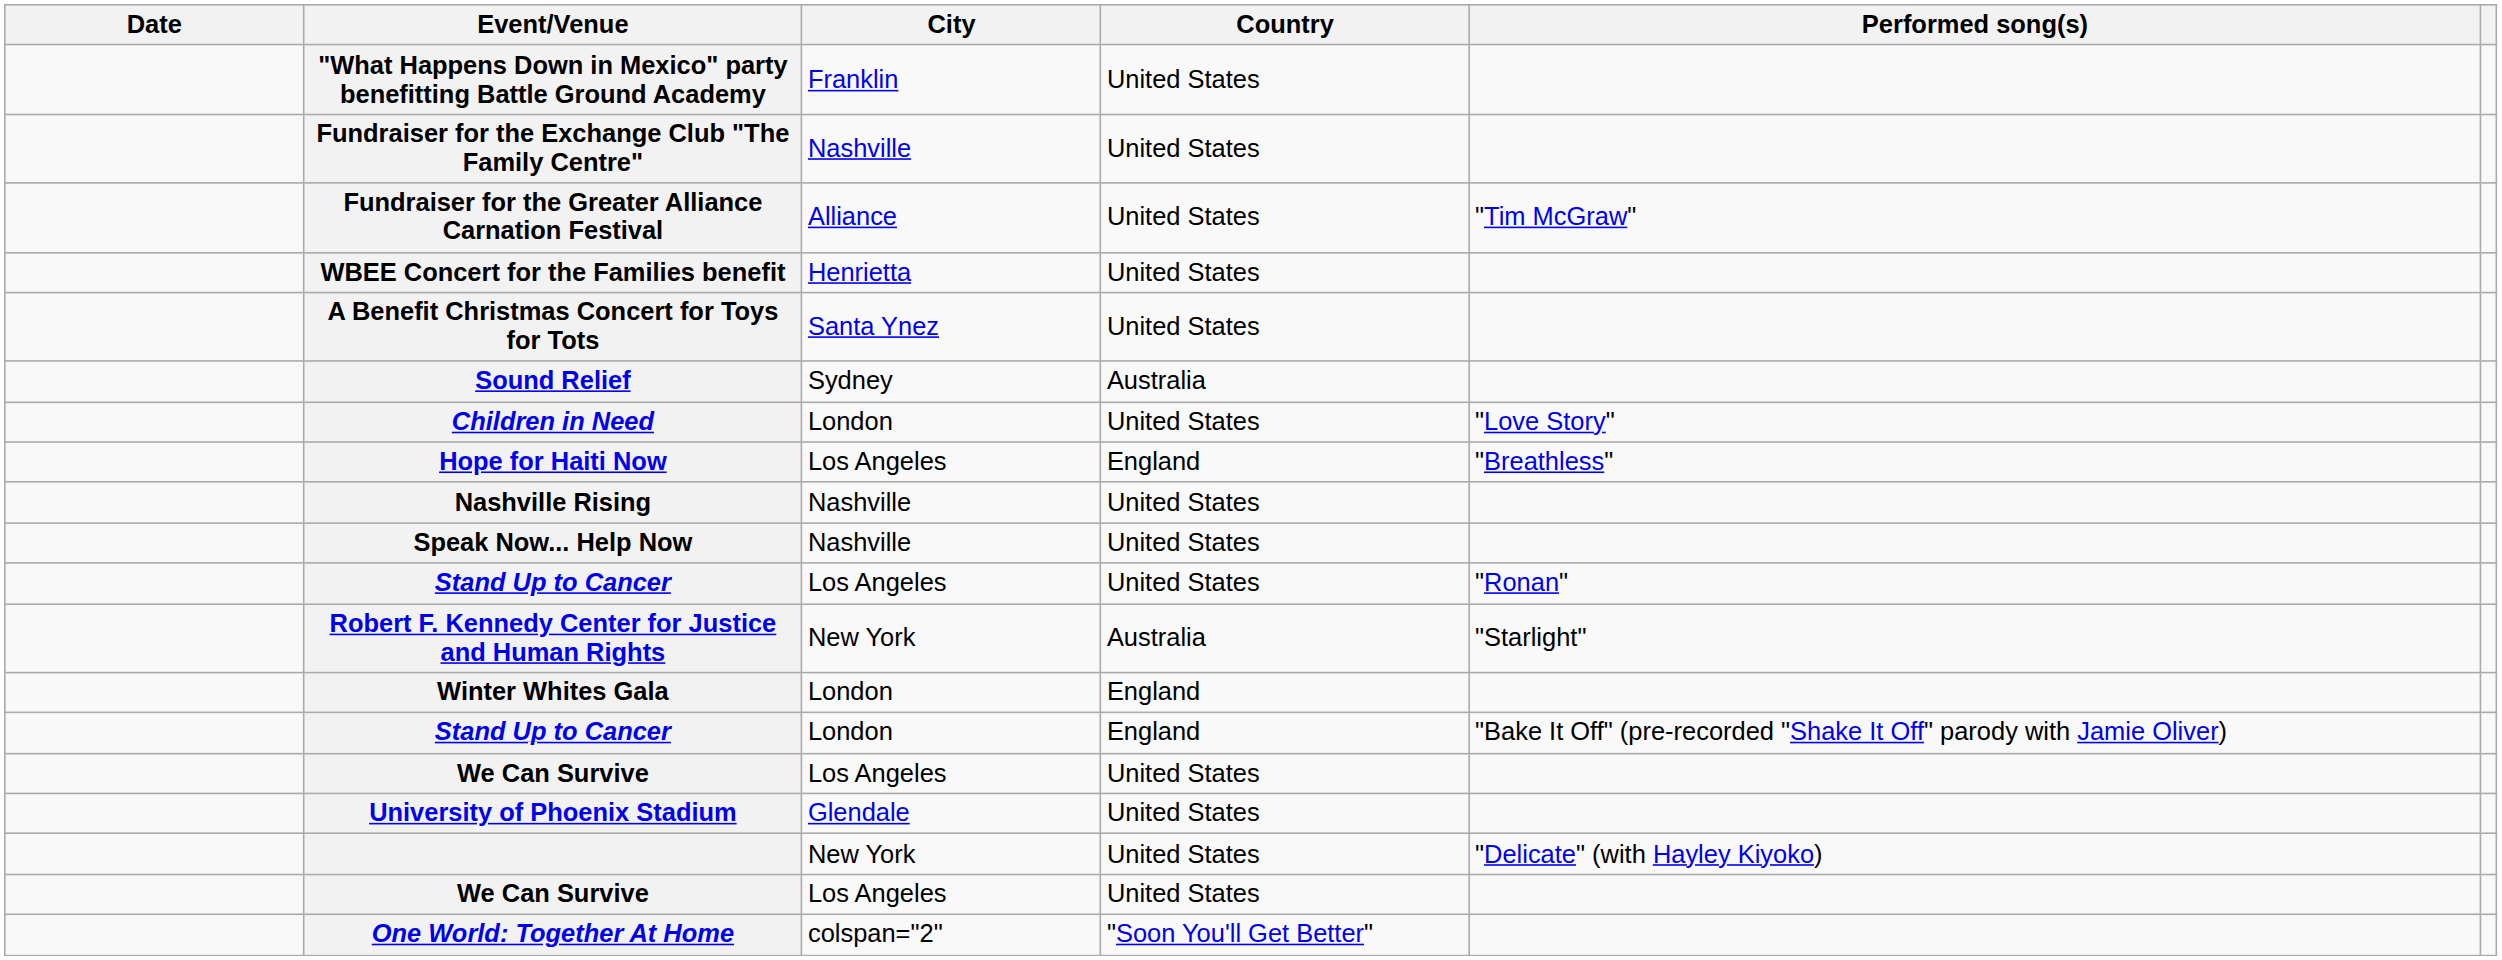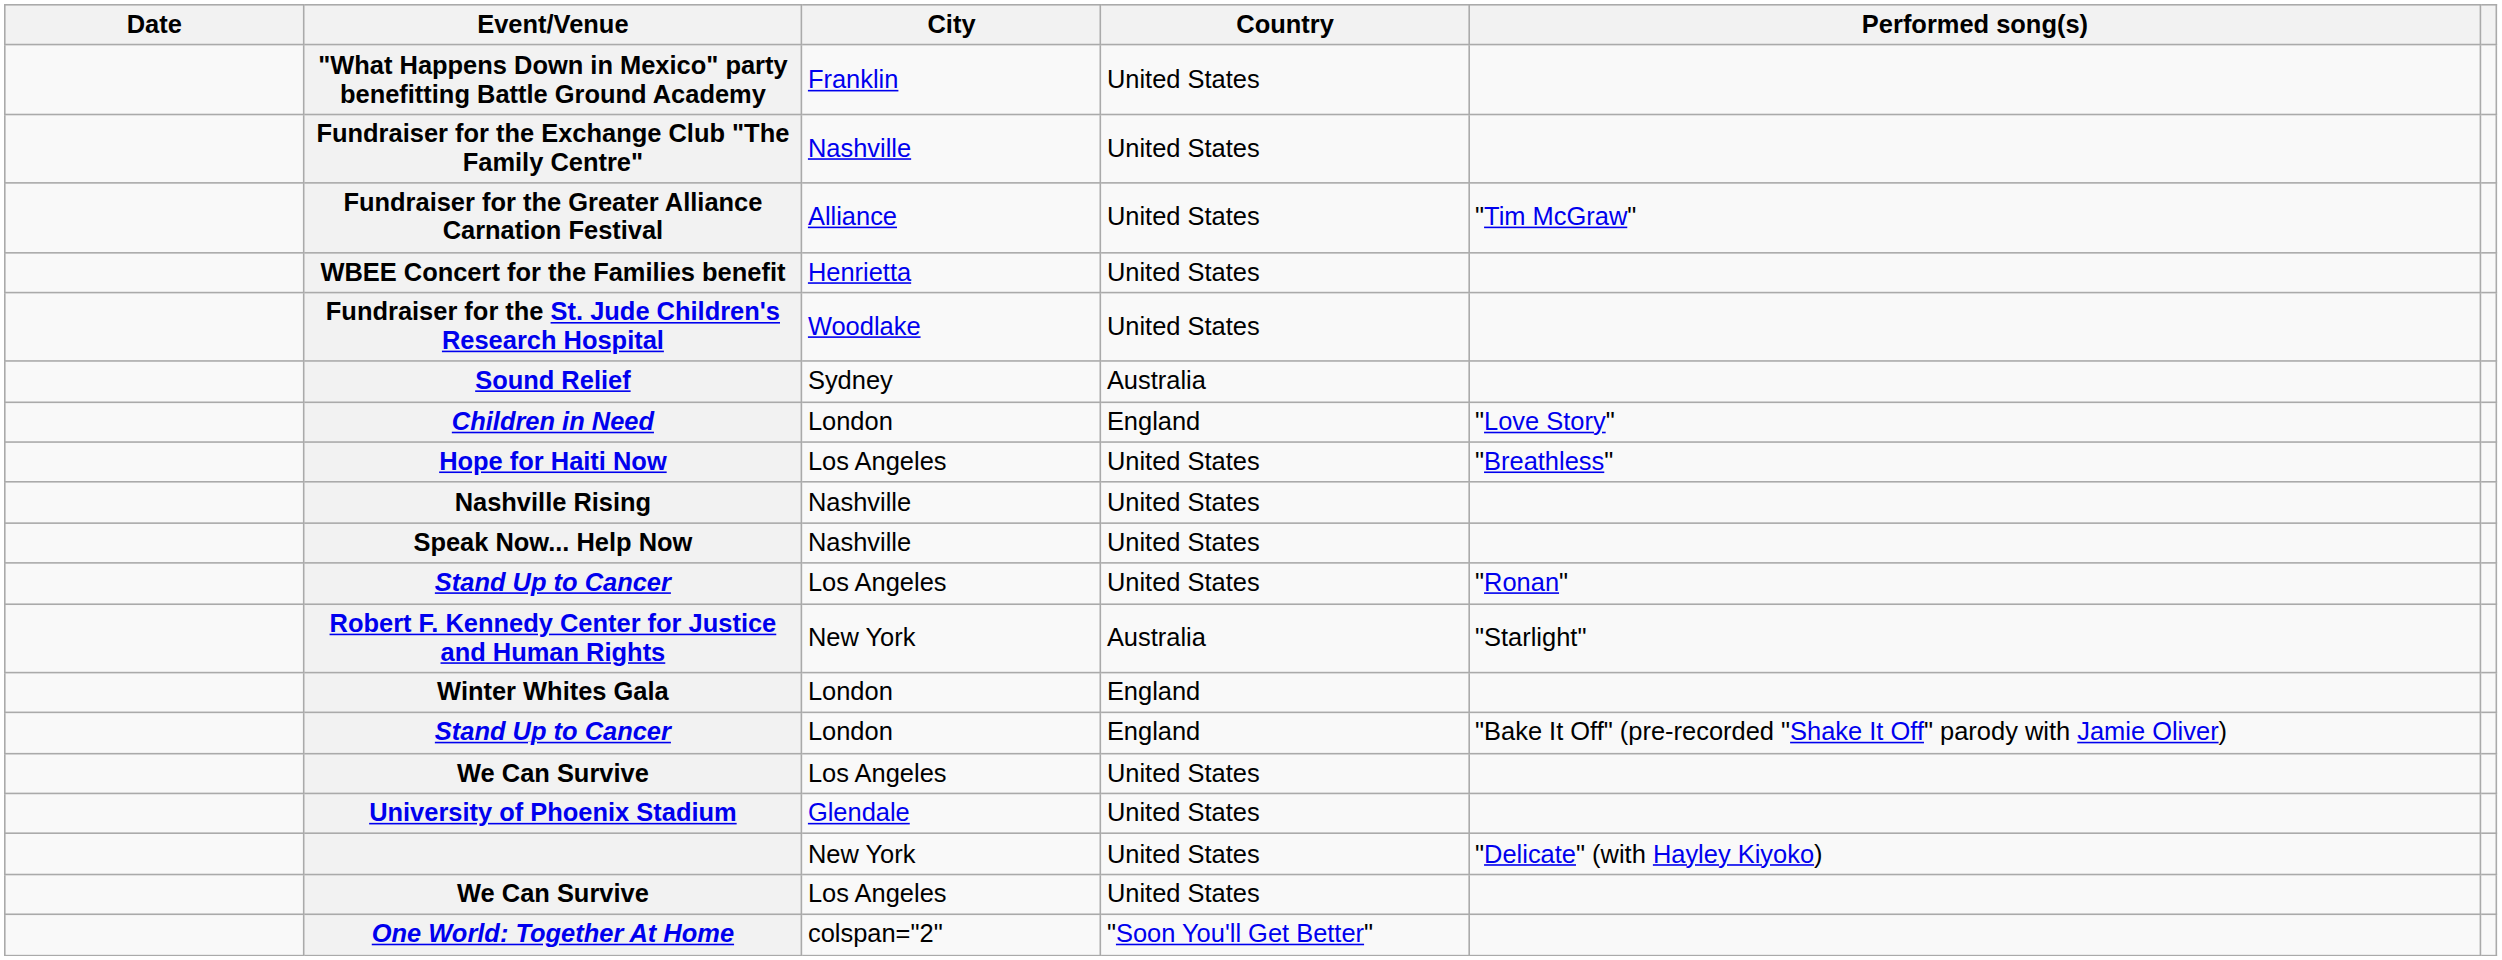- row: (553, 326)
+ row: (553, 326)
(1183, 421) United States -> (1154, 421) England
(1154, 461) England -> (1183, 461) United States
